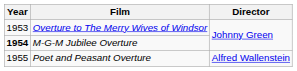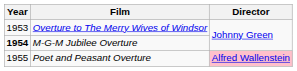(251, 58) no background -> (251, 58) pink background
